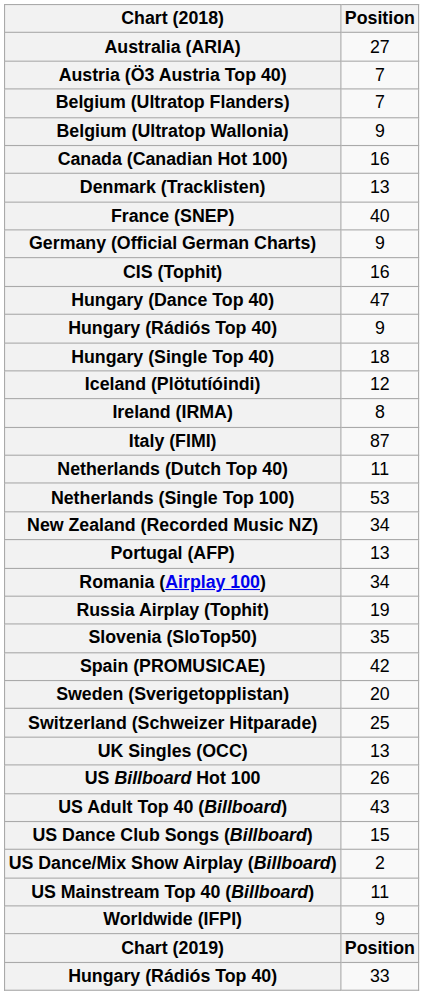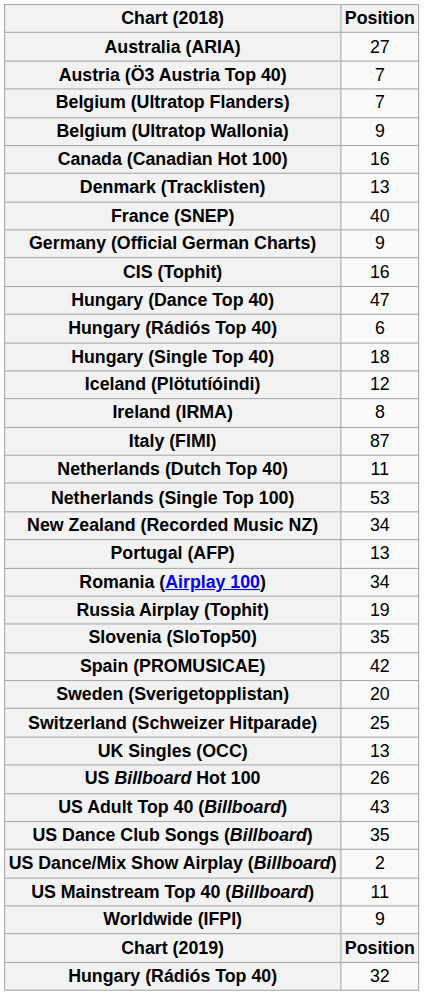(380, 328) 9 -> (380, 328) 6
(380, 835) 15 -> (380, 835) 35
(380, 976) 33 -> (380, 976) 32
